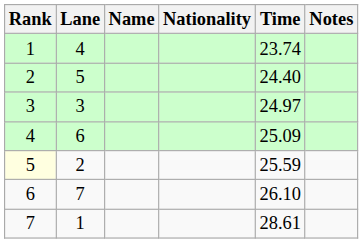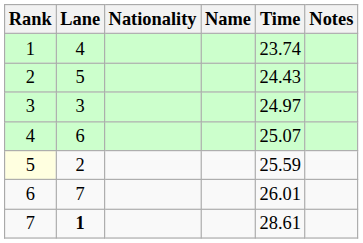columns swapped: (132, 19) <-> (207, 19)
(280, 77) 24.40 -> (280, 77) 24.43
(280, 135) 25.09 -> (280, 135) 25.07
(280, 194) 26.10 -> (280, 194) 26.01
(80, 223) normal -> (80, 223) bold
